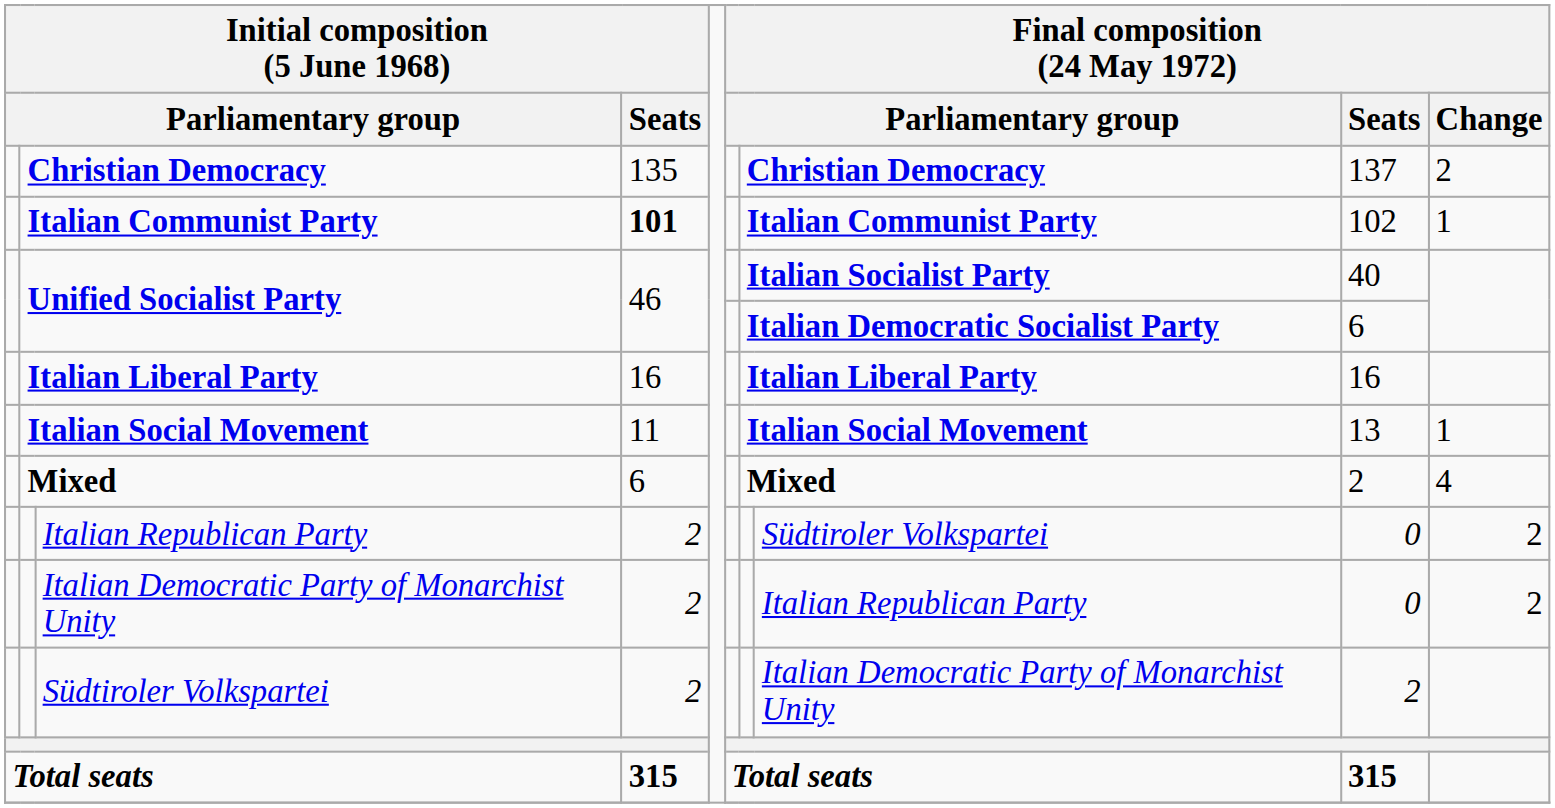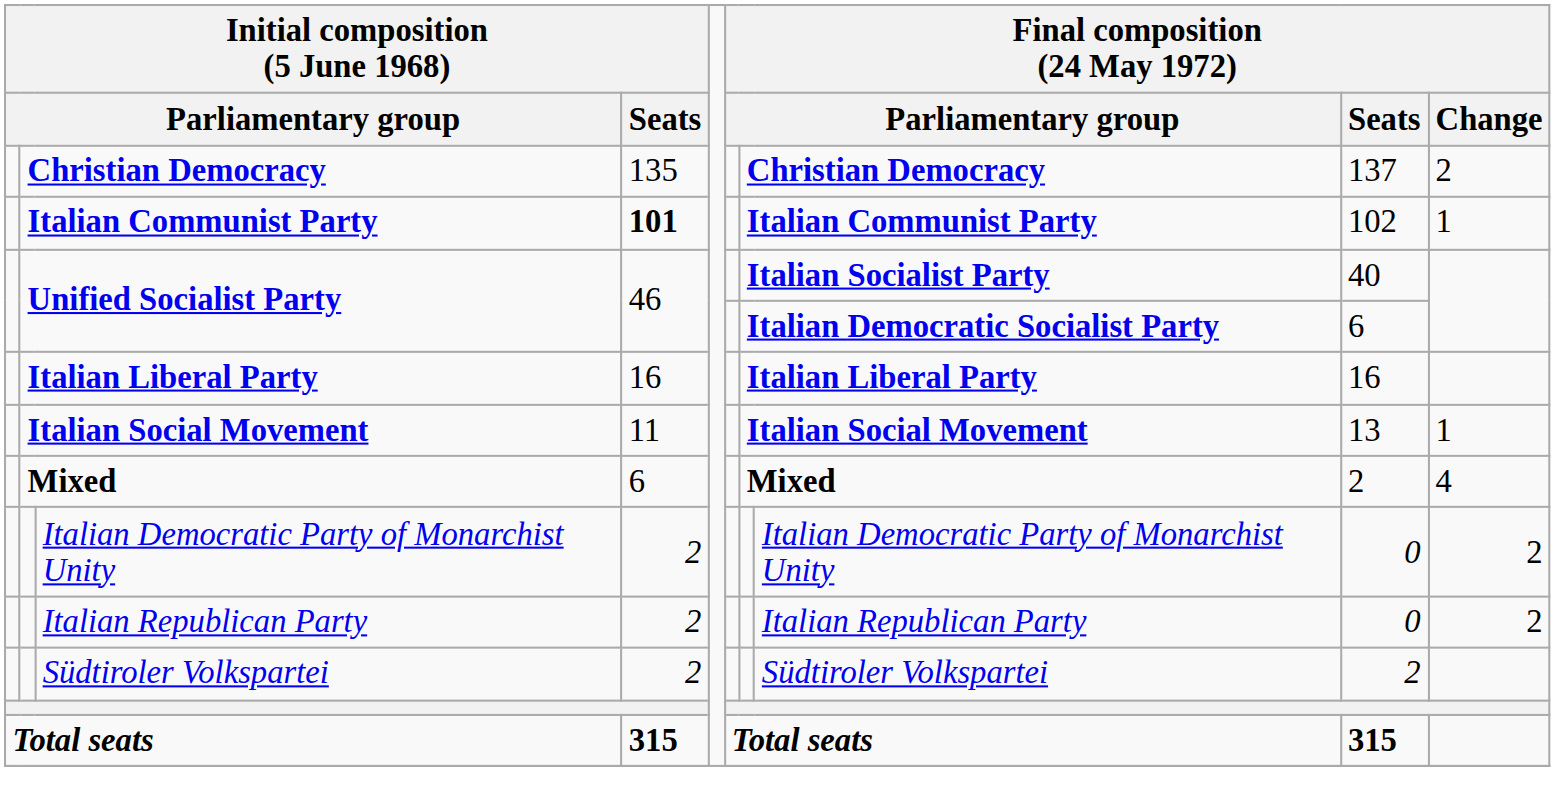(205, 532) Italian Republican Party -> (303, 551) Italian Democratic Party of Monarchist Unity
(905, 532) Südtiroler Volkspartei -> (1022, 551) Italian Democratic Party of Monarchist Unity
(303, 603) Italian Democratic Party of Monarchist Unity -> (205, 621) Italian Republican Party
(1022, 691) Italian Democratic Party of Monarchist Unity -> (905, 673) Südtiroler Volkspartei
